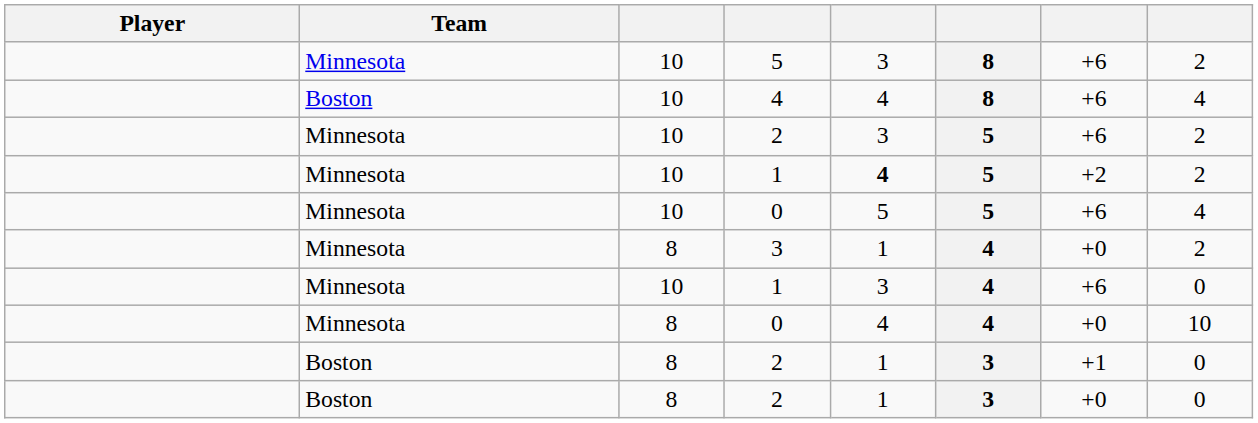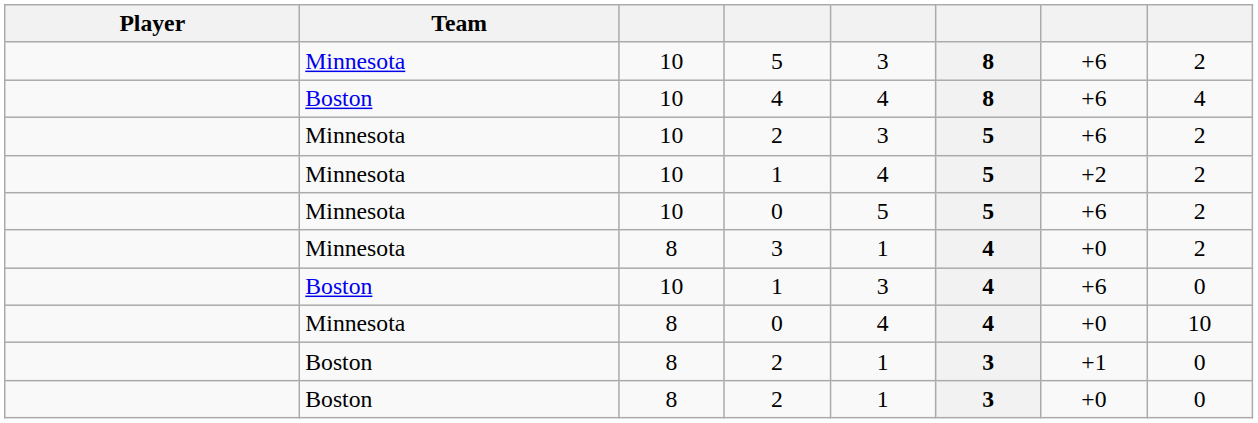(883, 173) bold -> (883, 173) normal
(1200, 211) 4 -> (1200, 211) 2
(355, 286) Minnesota -> (339, 286) Boston
